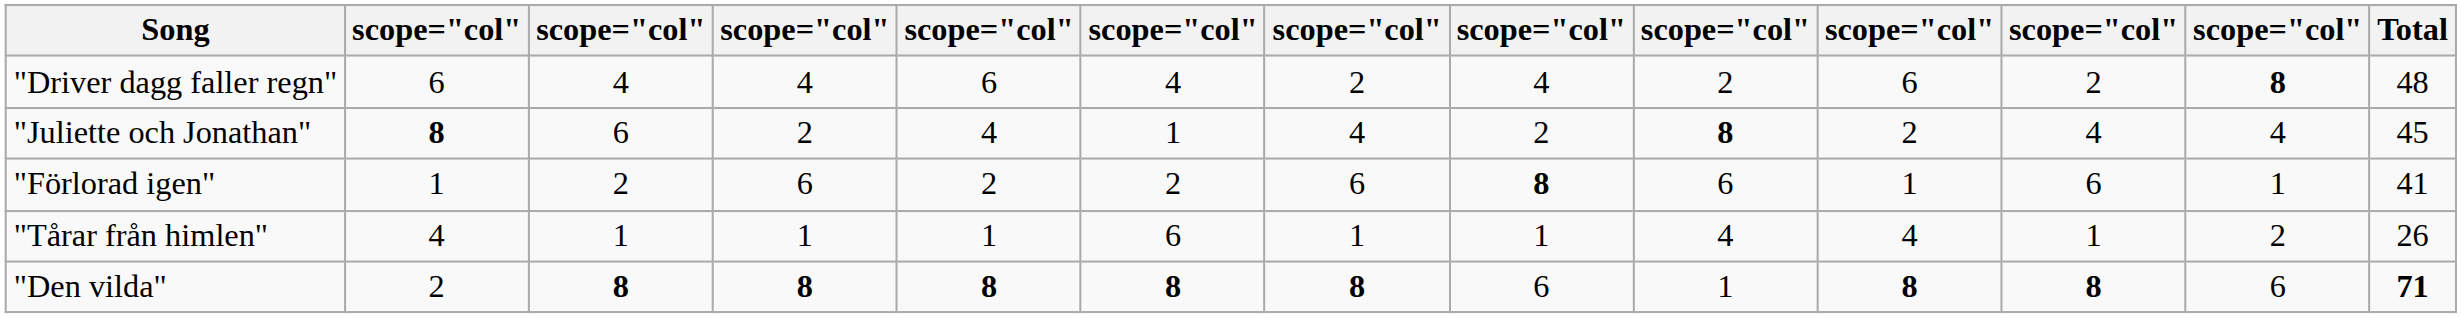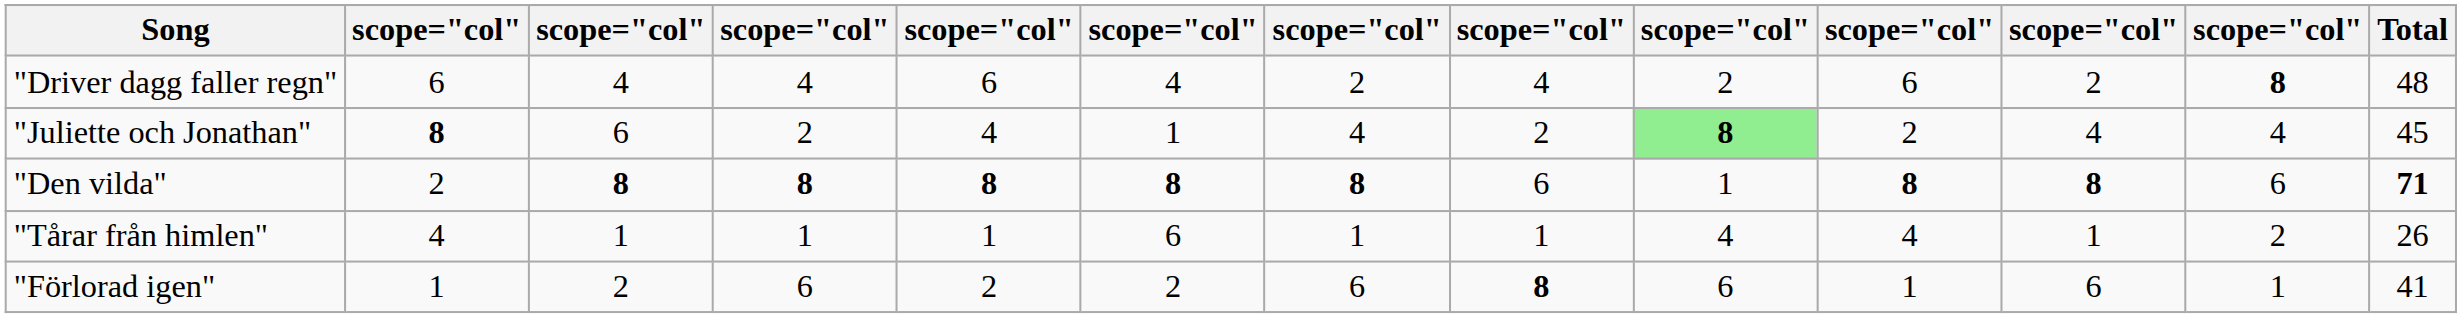(1725, 132) no background -> (1725, 132) lightgreen background
rows swapped: (90, 286) <-> (114, 183)
